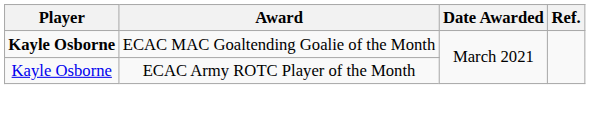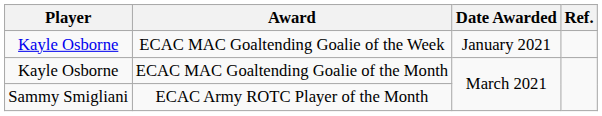+ row: (292, 44)
(62, 44) bold -> (68, 70) normal
(62, 70) Kayle Osborne -> (68, 96) Sammy Smigliani
